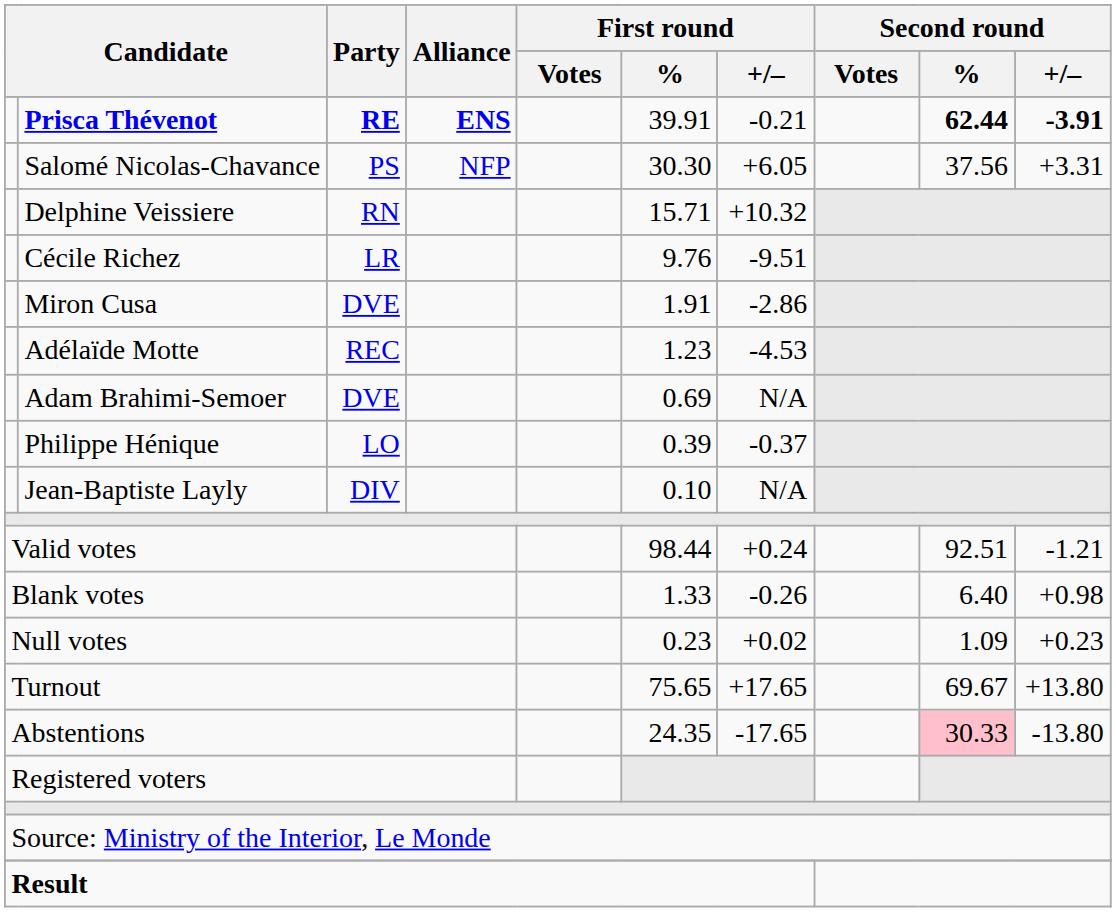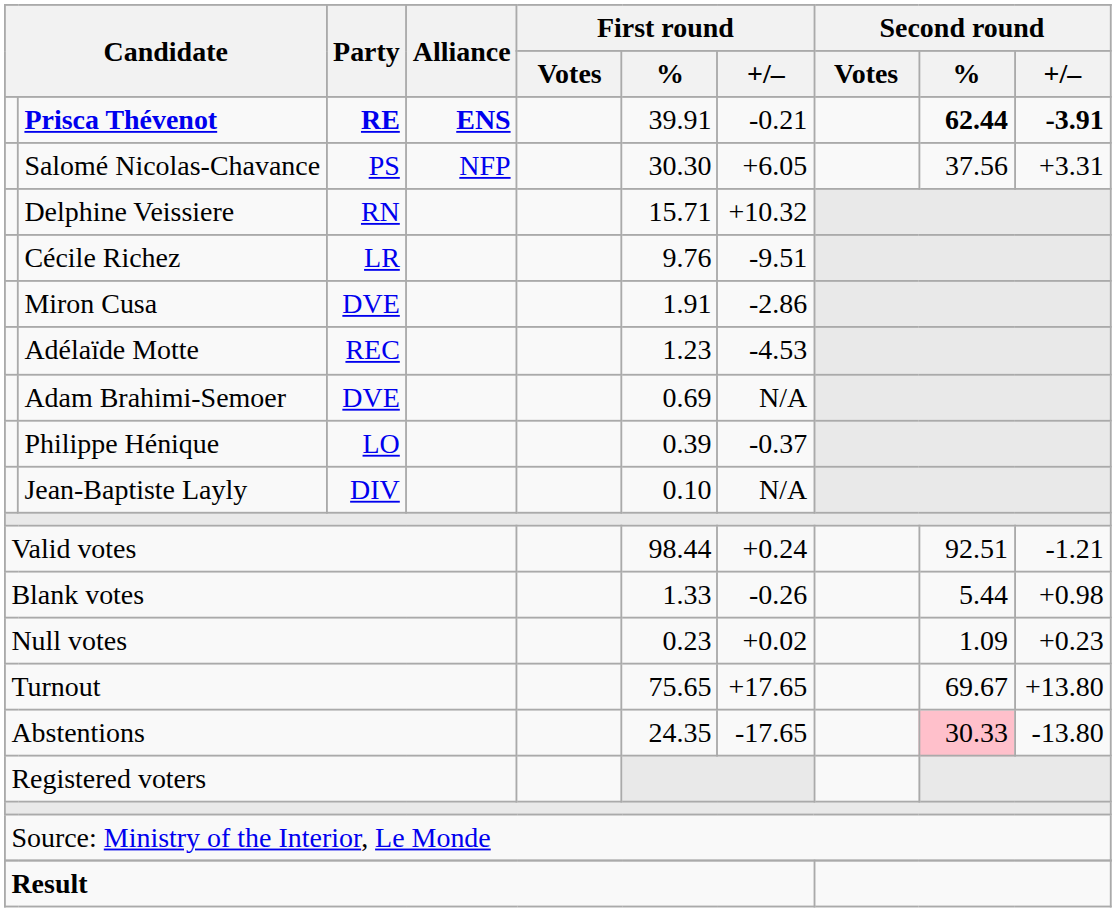(984, 594) 6.40 -> (984, 594) 5.44
